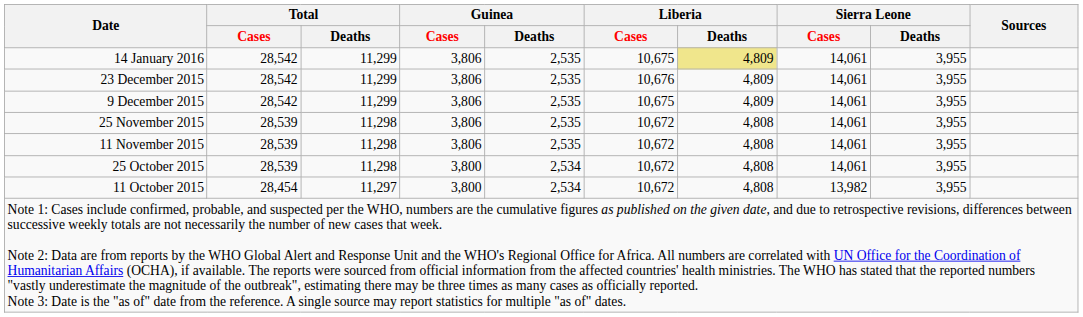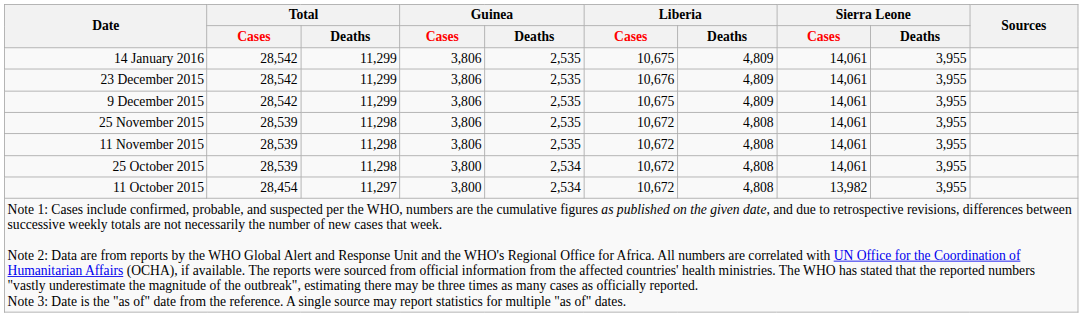(758, 58) khaki background -> (758, 58) no background
